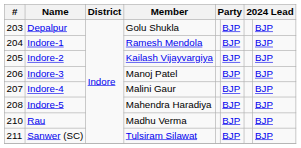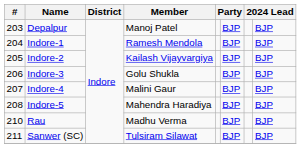(152, 27) Golu Shukla -> (152, 27) Manoj Patel
(152, 74) Manoj Patel -> (152, 74) Golu Shukla
